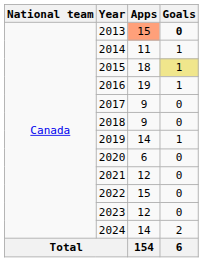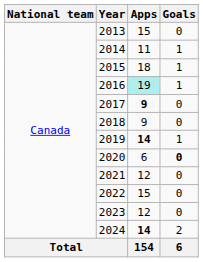(144, 31) lightsalmon background -> (144, 31) no background
(179, 31) bold -> (179, 31) normal
(179, 67) khaki background -> (179, 67) no background
(144, 85) no background -> (144, 85) paleturquoise background
(144, 103) normal -> (144, 103) bold
(144, 139) normal -> (144, 139) bold
(179, 158) normal -> (179, 158) bold
(144, 230) normal -> (144, 230) bold
